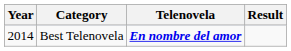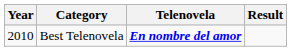(21, 35) 2014 -> (21, 35) 2010
